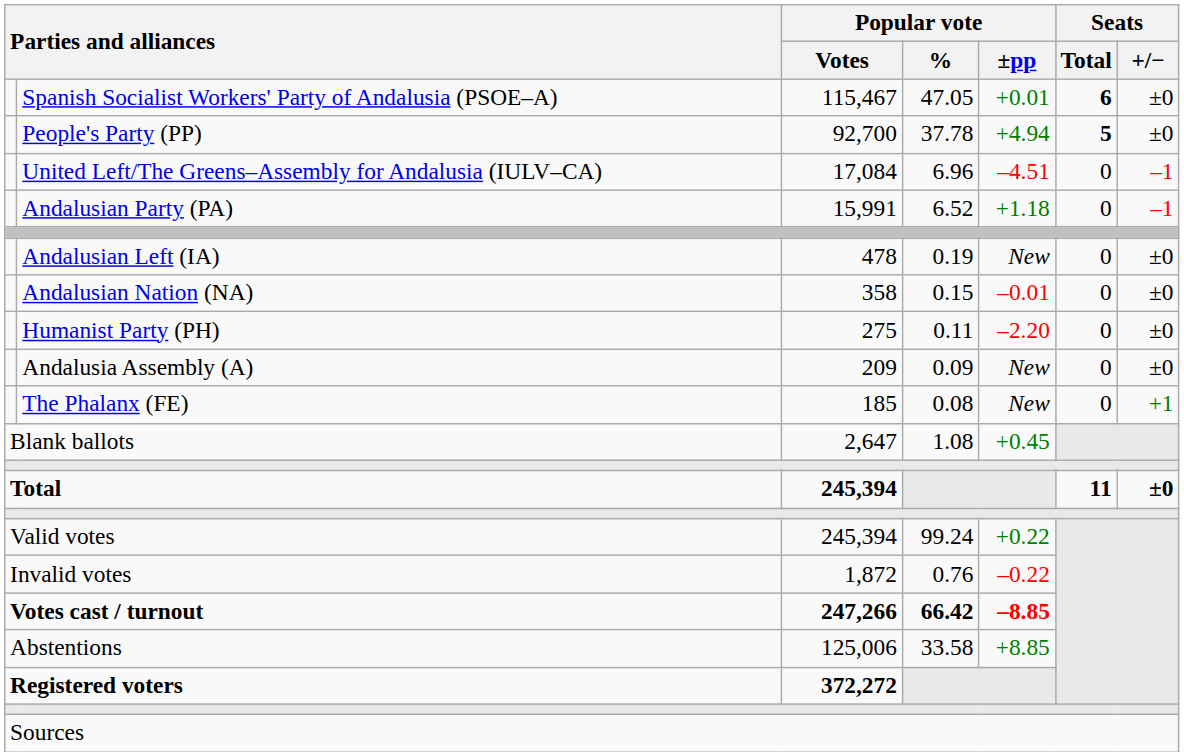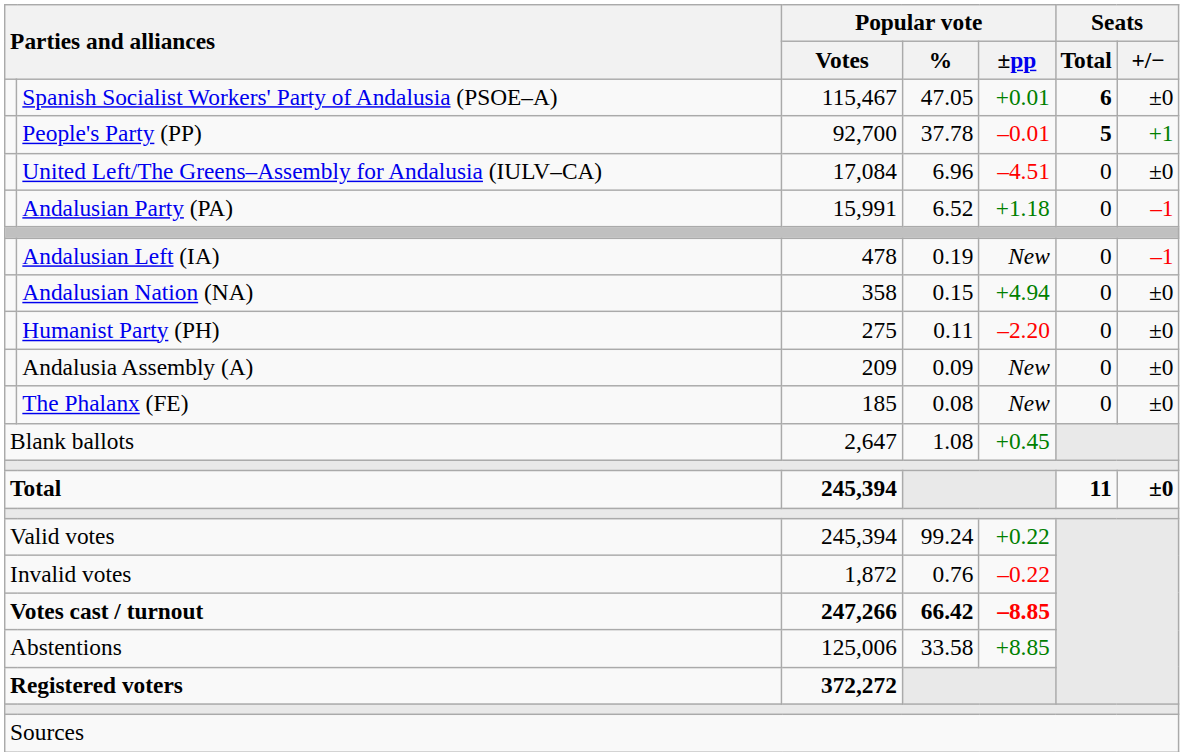(1023, 134) +4.94 -> (1024, 134) –0.01
(1161, 134) ±0 -> (1161, 134) +1
(1162, 171) –1 -> (1161, 171) ±0
(1161, 256) ±0 -> (1162, 256) –1
(1024, 293) –0.01 -> (1023, 293) +4.94
(1161, 404) +1 -> (1161, 404) ±0
